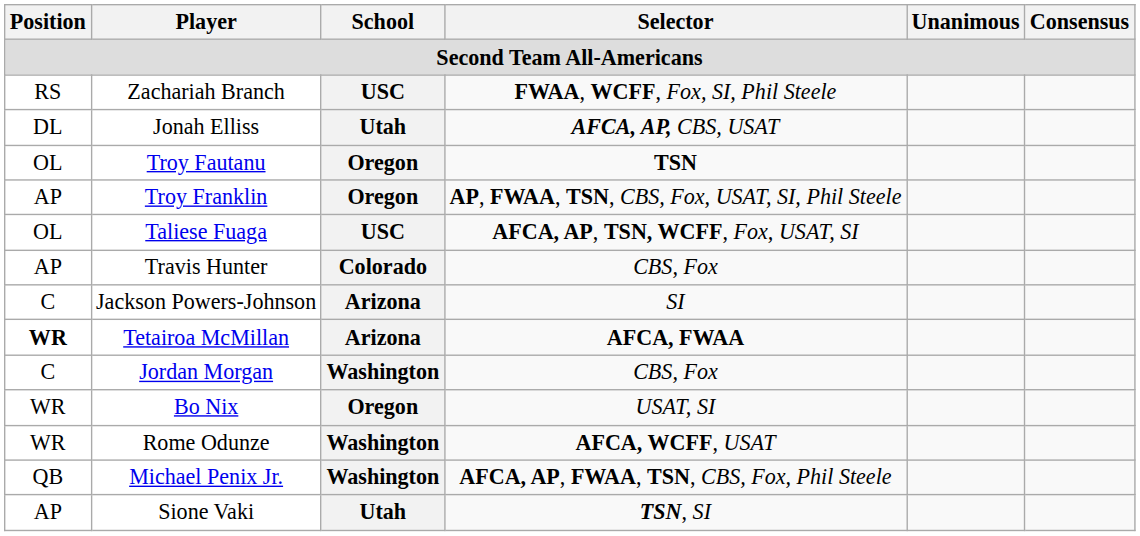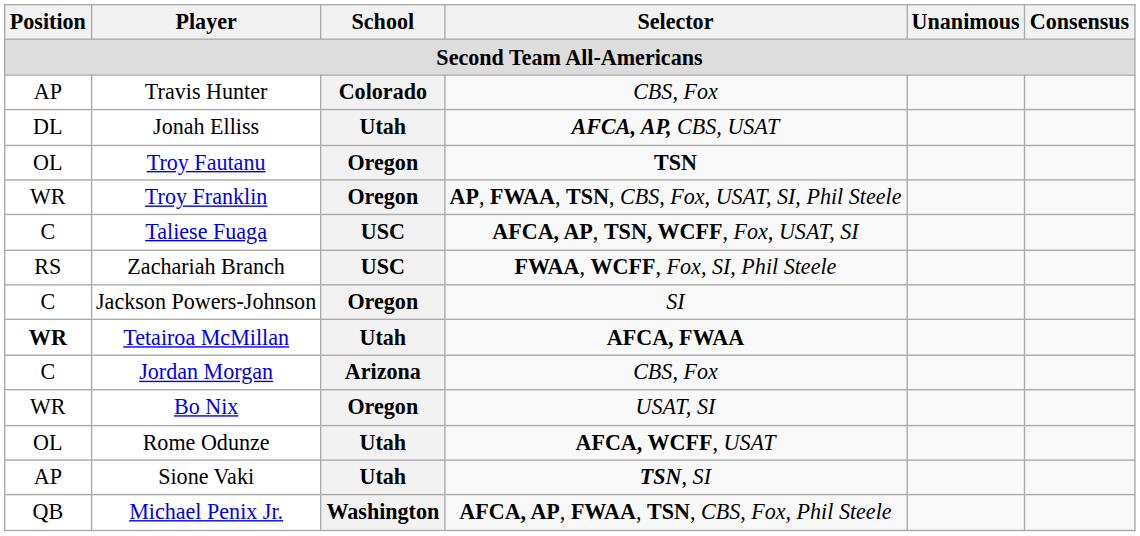rows swapped: (206, 92) <-> (206, 267)
(48, 197) AP -> (48, 197) WR
(48, 232) OL -> (48, 232) C
(383, 302) Arizona -> (383, 302) Oregon
(383, 337) Arizona -> (383, 337) Utah
(383, 372) Washington -> (383, 372) Arizona
(48, 442) WR -> (48, 442) OL
(383, 442) Washington -> (383, 442) Utah
rows swapped: (206, 477) <-> (206, 512)
